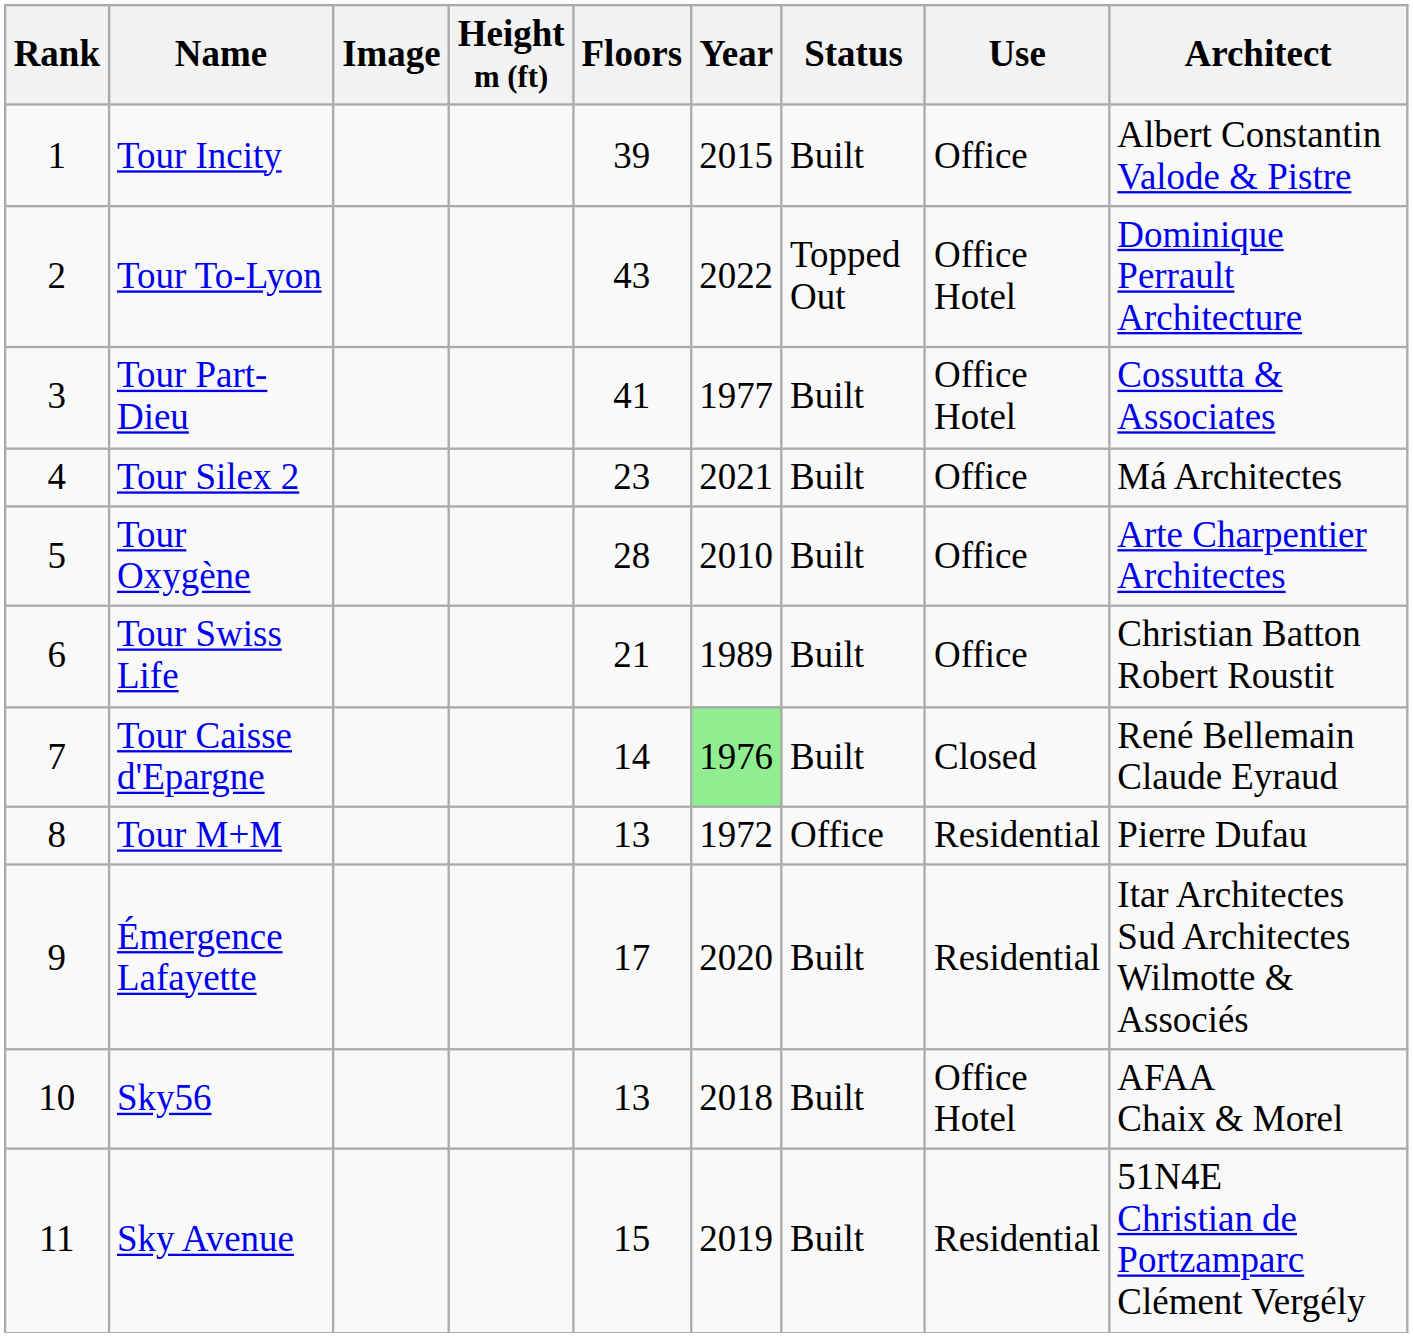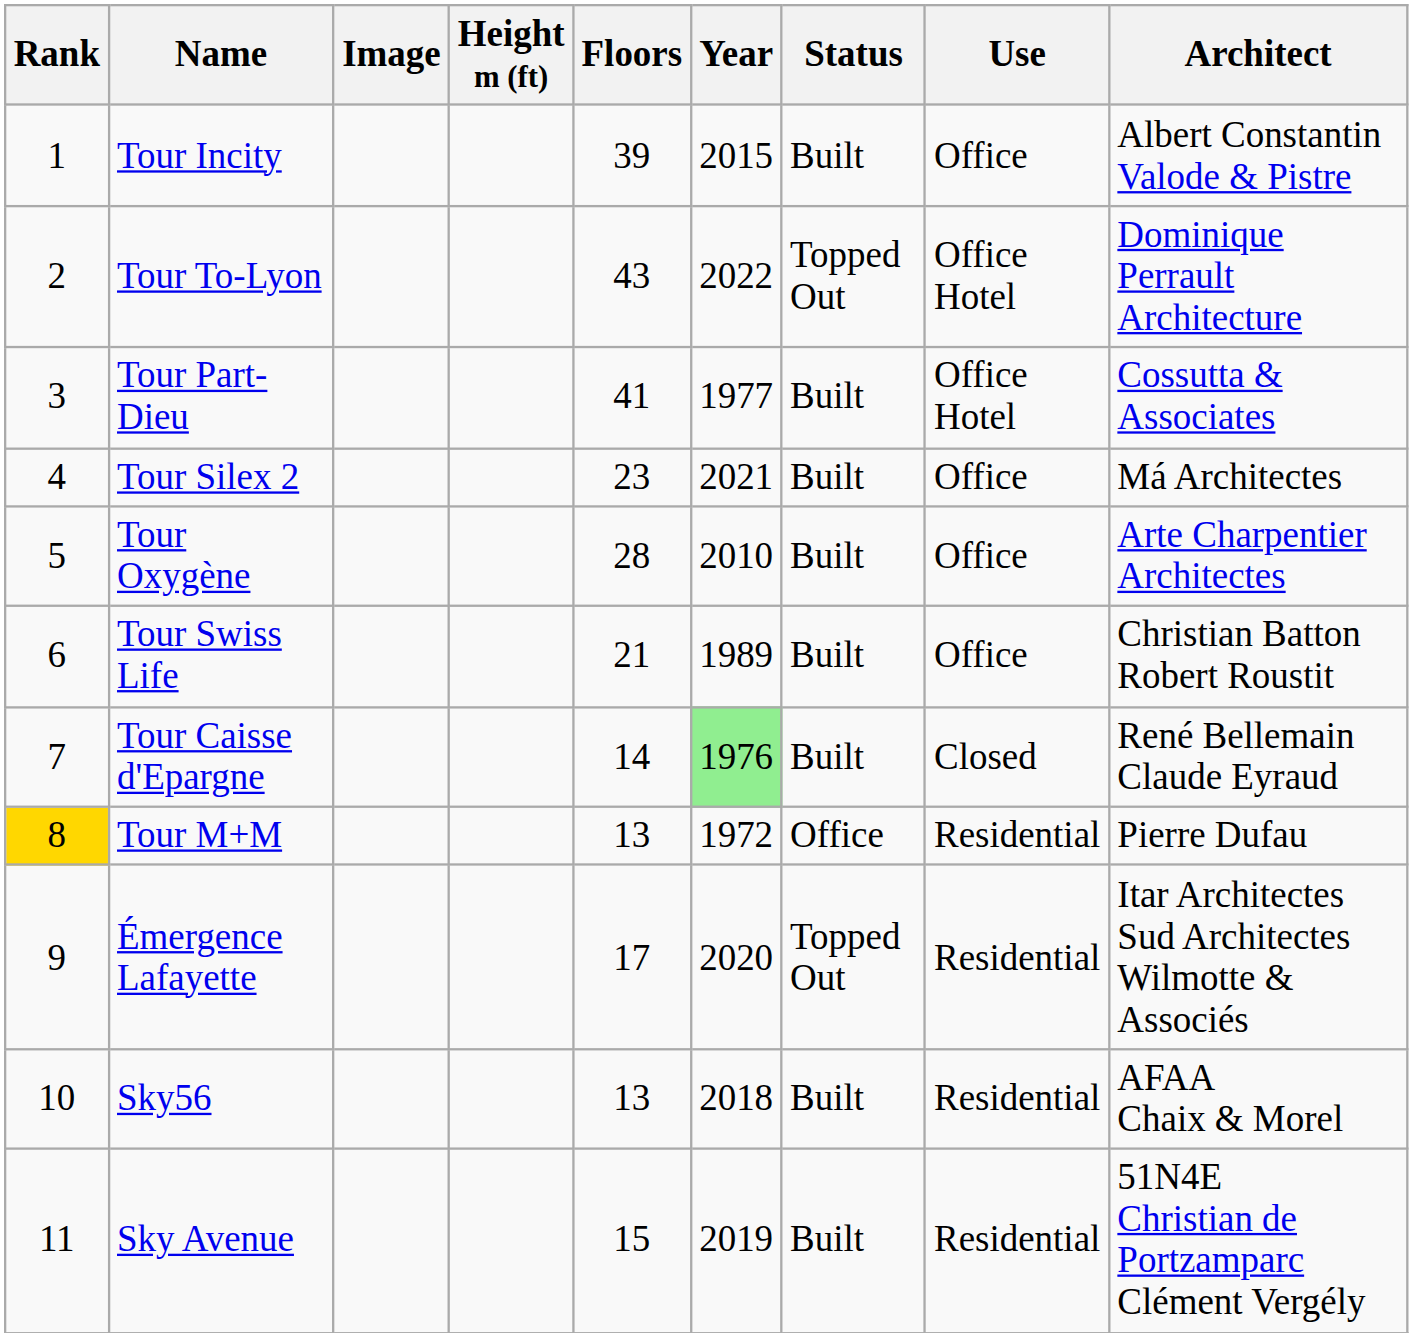(57, 835) no background -> (57, 835) gold background
(827, 956) Built -> (845, 956) Topped Out
(981, 1098) Office Hotel -> (1017, 1098) Residential
